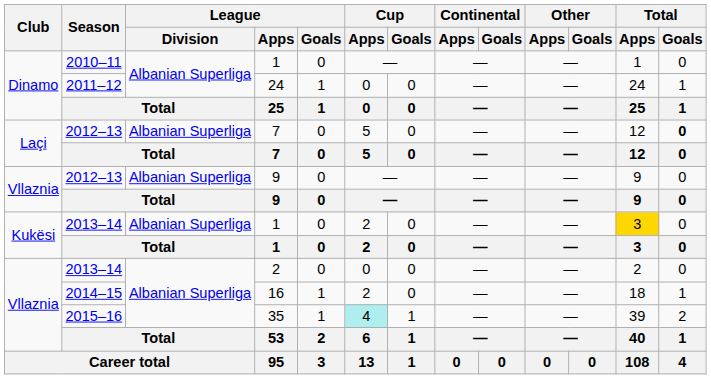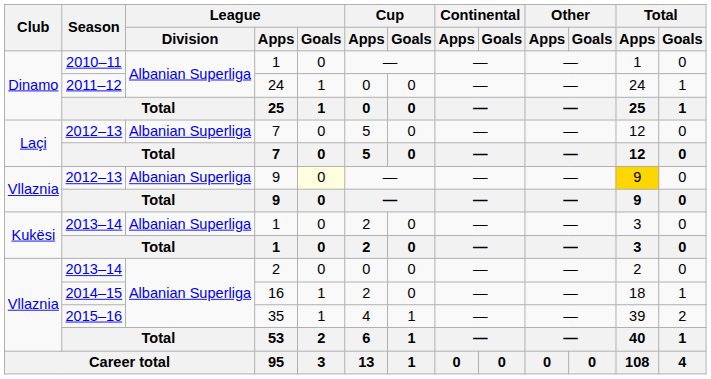(682, 131) bold -> (682, 131) normal
(321, 177) no background -> (321, 177) lightyellow background
(637, 177) no background -> (637, 177) gold background
(637, 223) gold background -> (637, 223) no background
(366, 316) paleturquoise background -> (366, 316) no background
